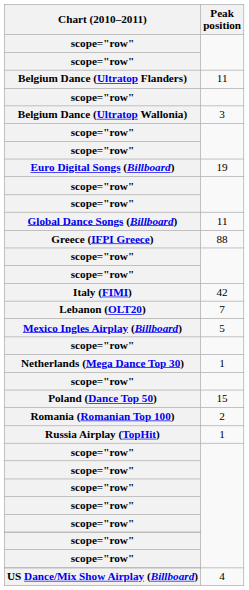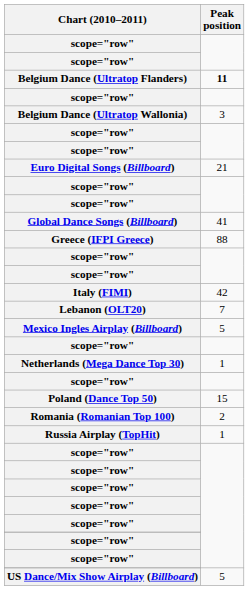(222, 79) normal -> (222, 79) bold
(222, 168) 19 -> (222, 168) 21
(222, 221) 11 -> (222, 221) 41
(222, 576) 4 -> (222, 576) 5
